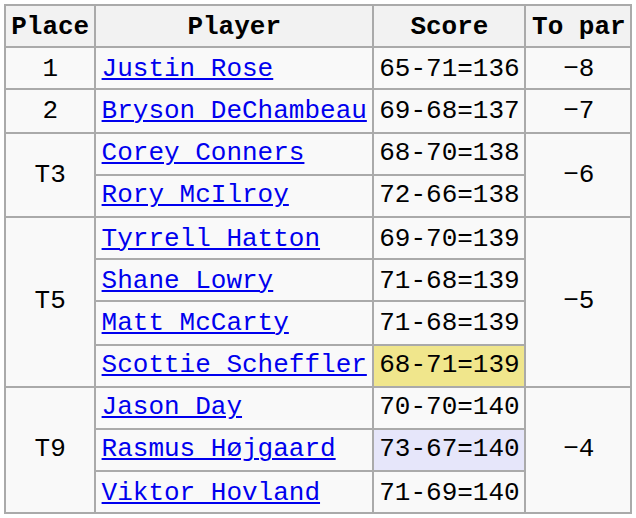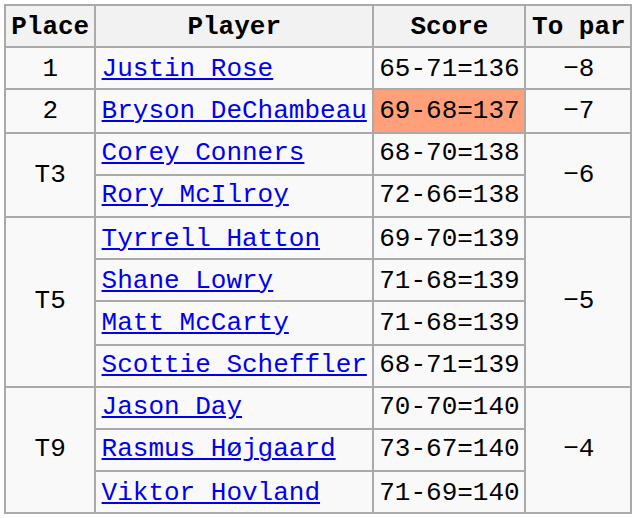(449, 111) no background -> (449, 111) lightsalmon background
(449, 365) khaki background -> (449, 365) no background
(449, 450) lavender background -> (449, 450) no background
